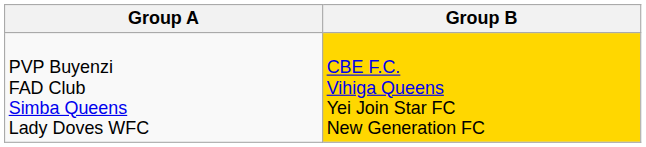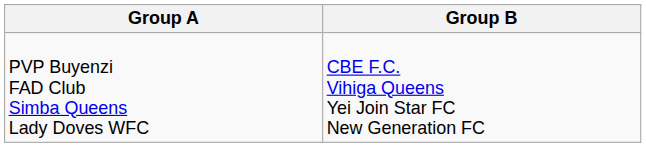(406, 97) gold background -> (406, 97) no background
